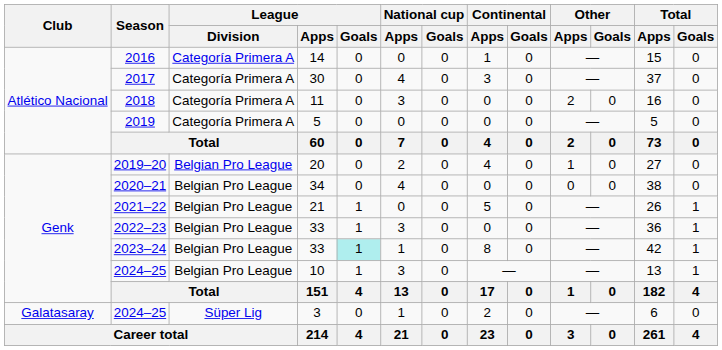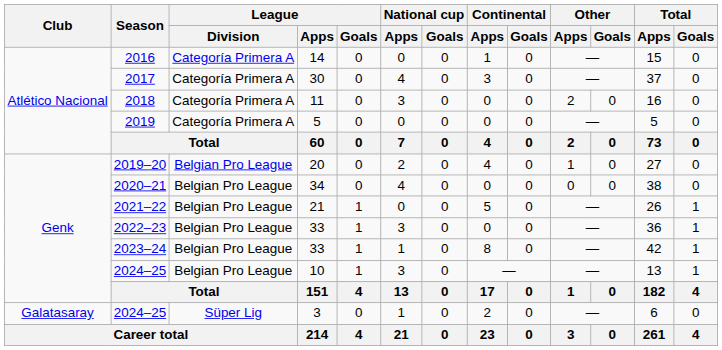(359, 249) paleturquoise background -> (359, 249) no background
